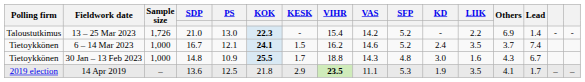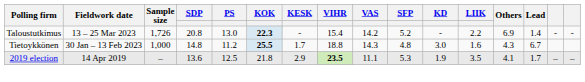(194, 33) 21.0 -> (194, 33) 20.8
- row: (104, 46)
(229, 58) 10.9 -> (229, 46) 11.2
